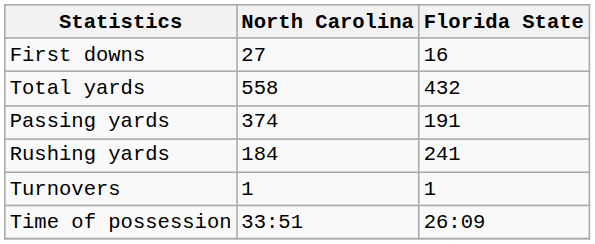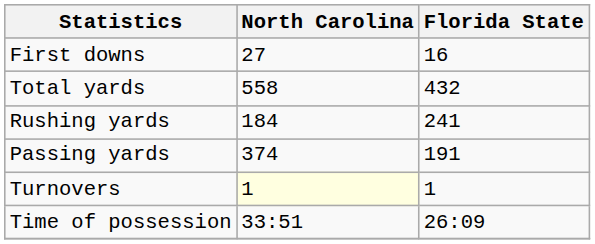rows swapped: (90, 155) <-> (90, 122)
(248, 189) no background -> (248, 189) lightyellow background
